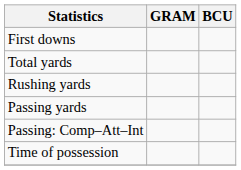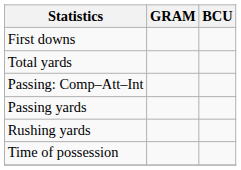rows swapped: (49, 84) <-> (76, 130)
